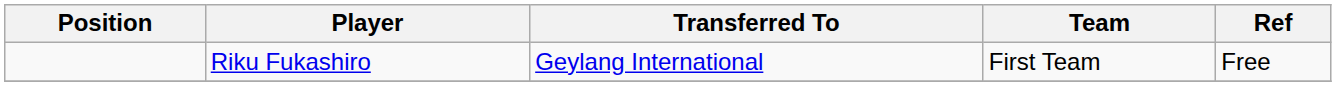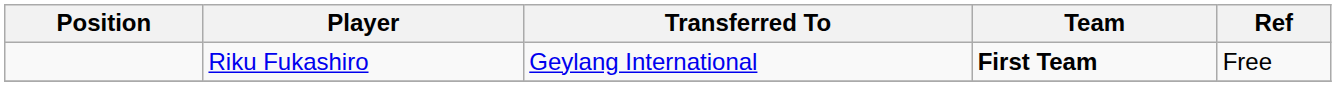(1045, 61) normal -> (1038, 61) bold
